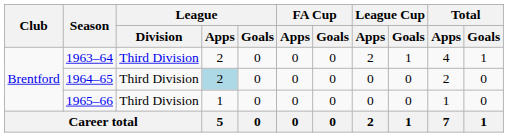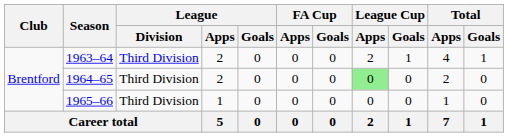(220, 79) lightblue background -> (220, 79) no background
(370, 79) no background -> (370, 79) lightgreen background
